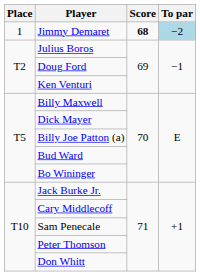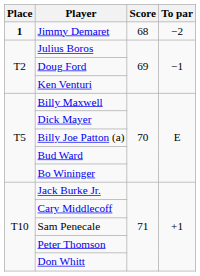(20, 31) normal -> (20, 31) bold
(143, 31) bold -> (143, 31) normal
(177, 31) lightblue background -> (177, 31) no background
